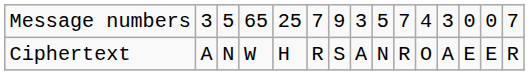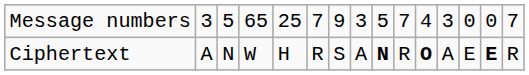(383, 54) normal -> (383, 54) bold
(426, 54) normal -> (426, 54) bold
(491, 54) normal -> (491, 54) bold
